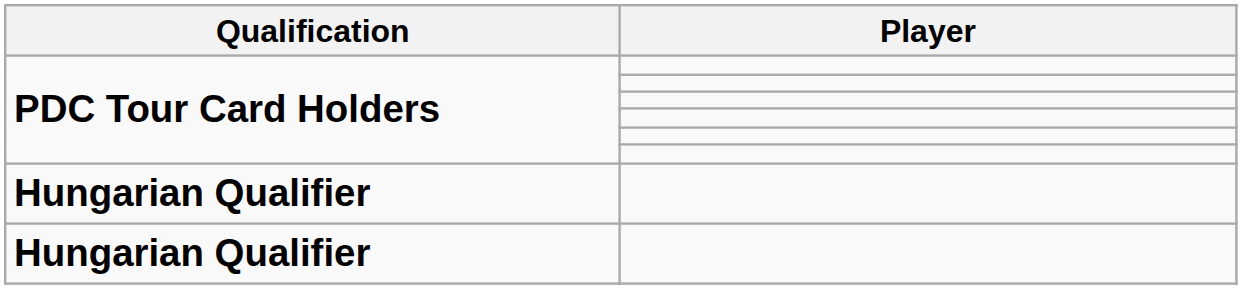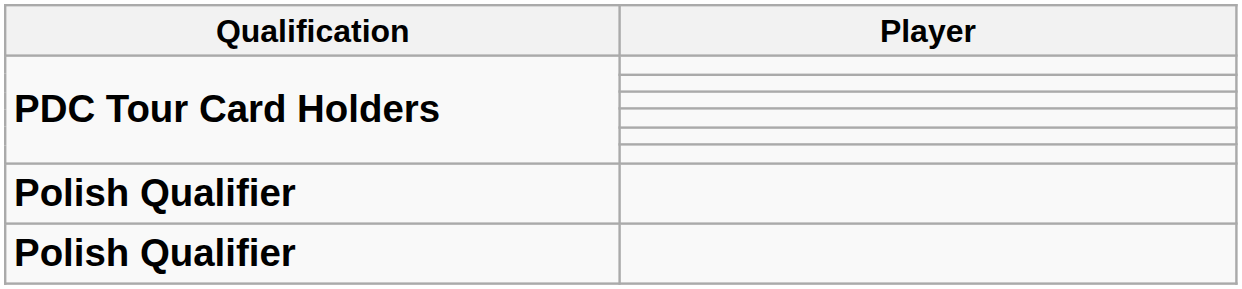(192, 192) Hungarian Qualifier -> (155, 192) Polish Qualifier
(192, 253) Hungarian Qualifier -> (155, 253) Polish Qualifier
